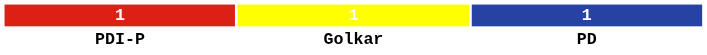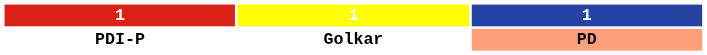(587, 40) no background -> (587, 40) lightsalmon background
